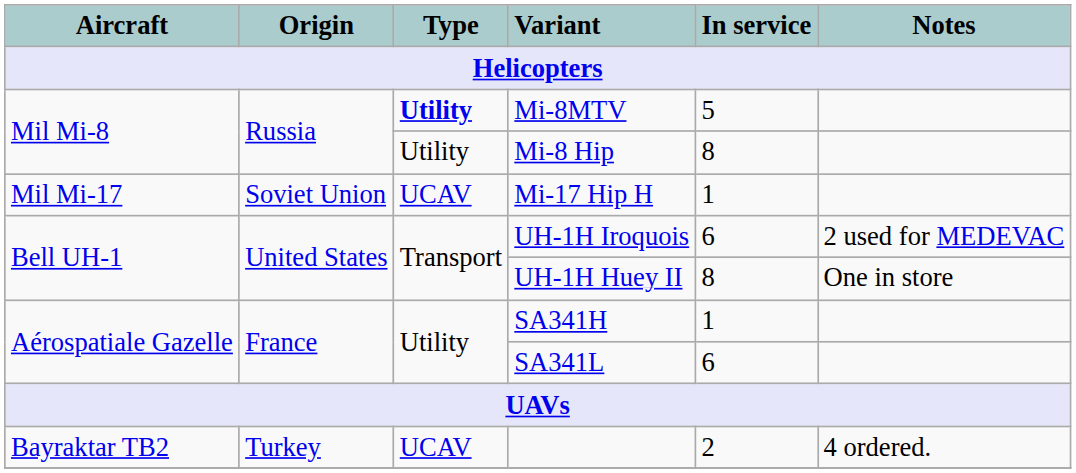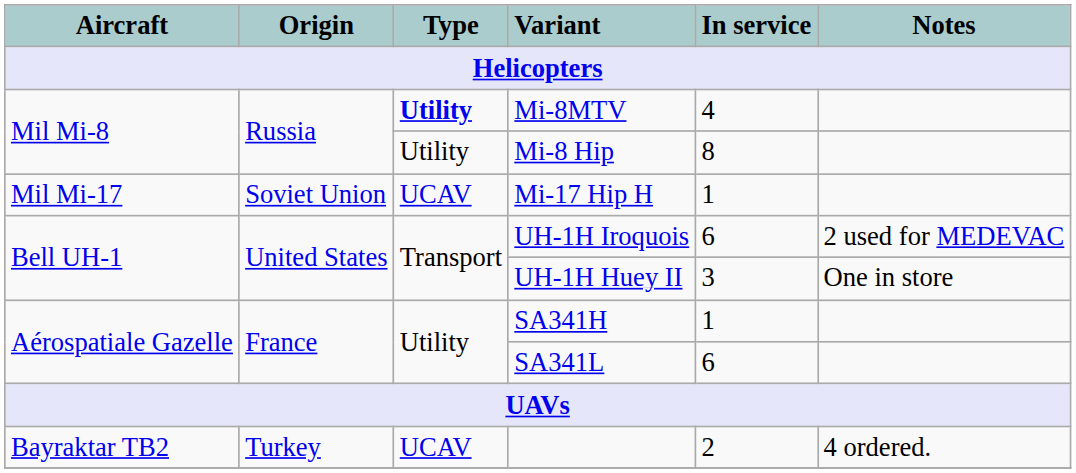(708, 109) 5 -> (708, 109) 4
(708, 278) 8 -> (708, 278) 3
